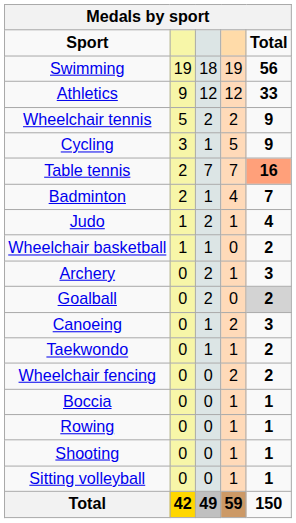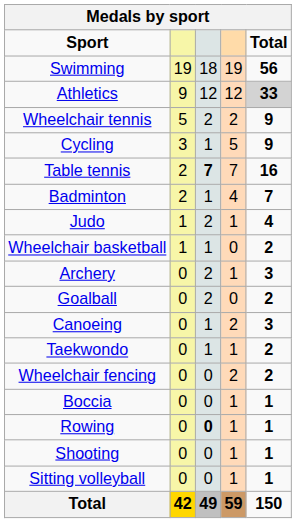(269, 94) no background -> (269, 94) lightgrey background
(208, 171) normal -> (208, 171) bold
(269, 171) lightsalmon background -> (269, 171) no background
(269, 299) lightgrey background -> (269, 299) no background
(208, 427) normal -> (208, 427) bold
